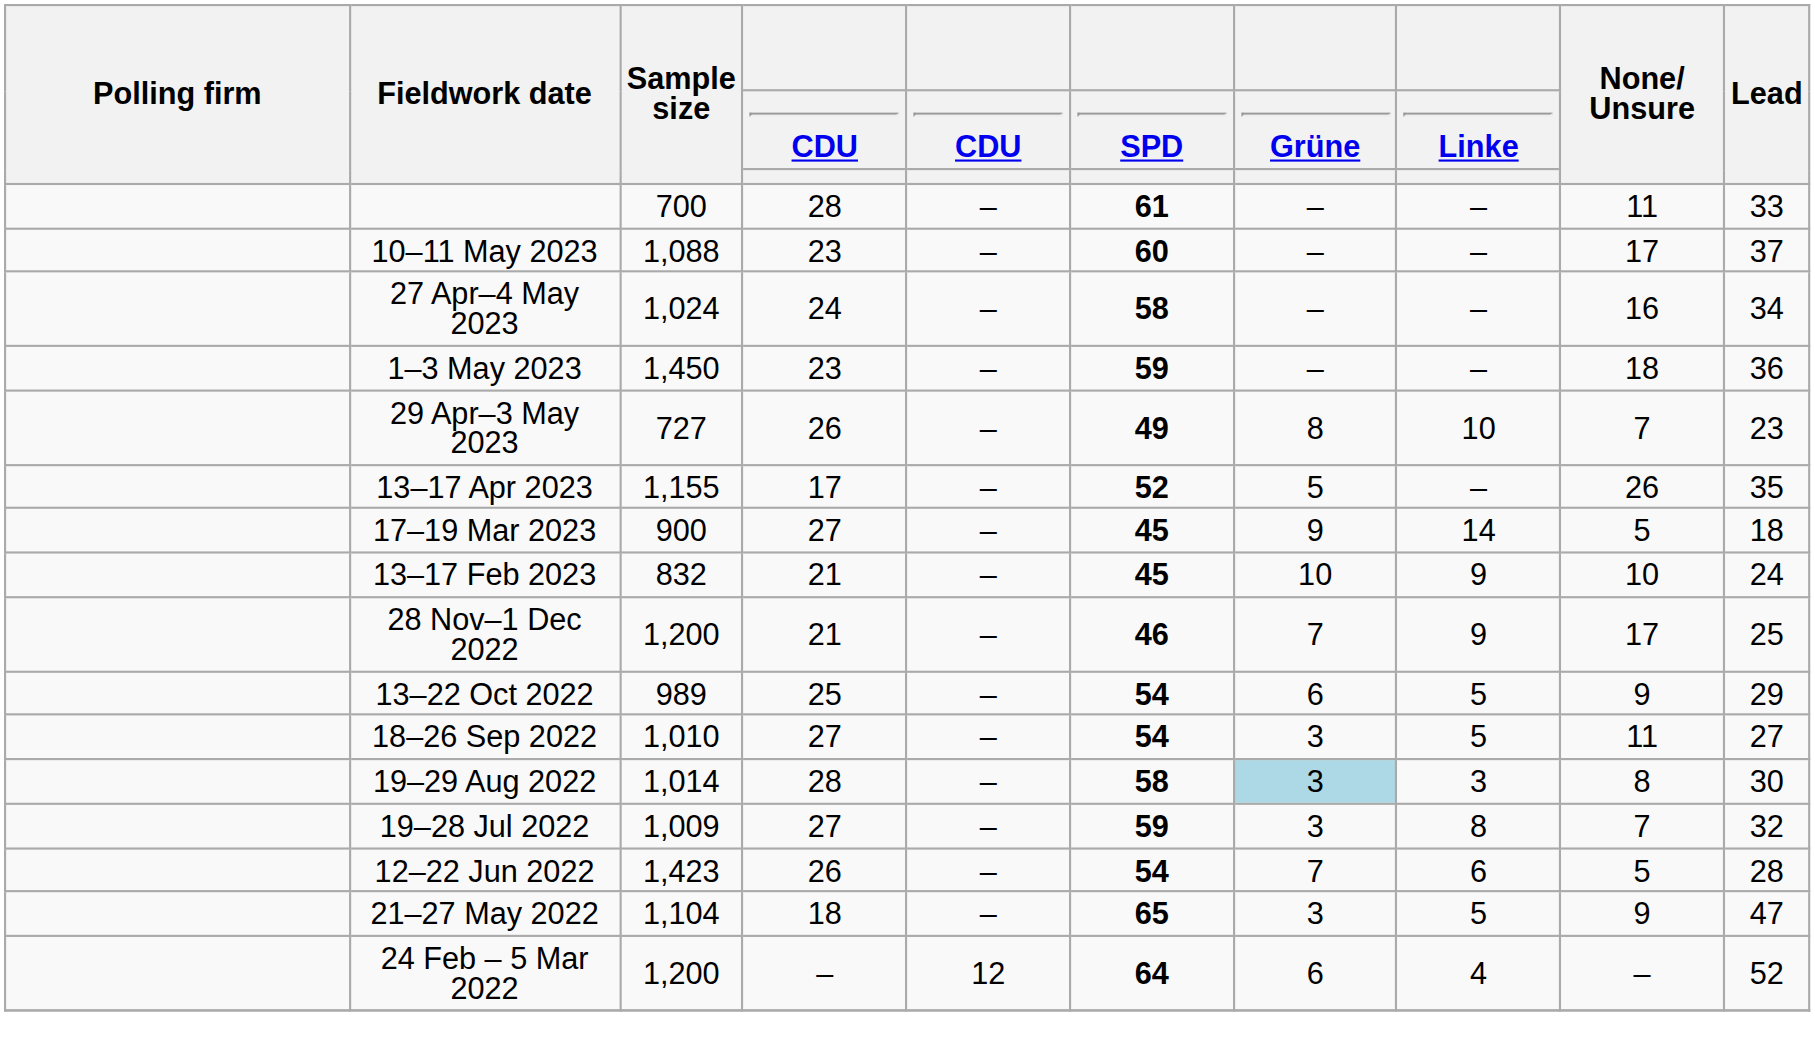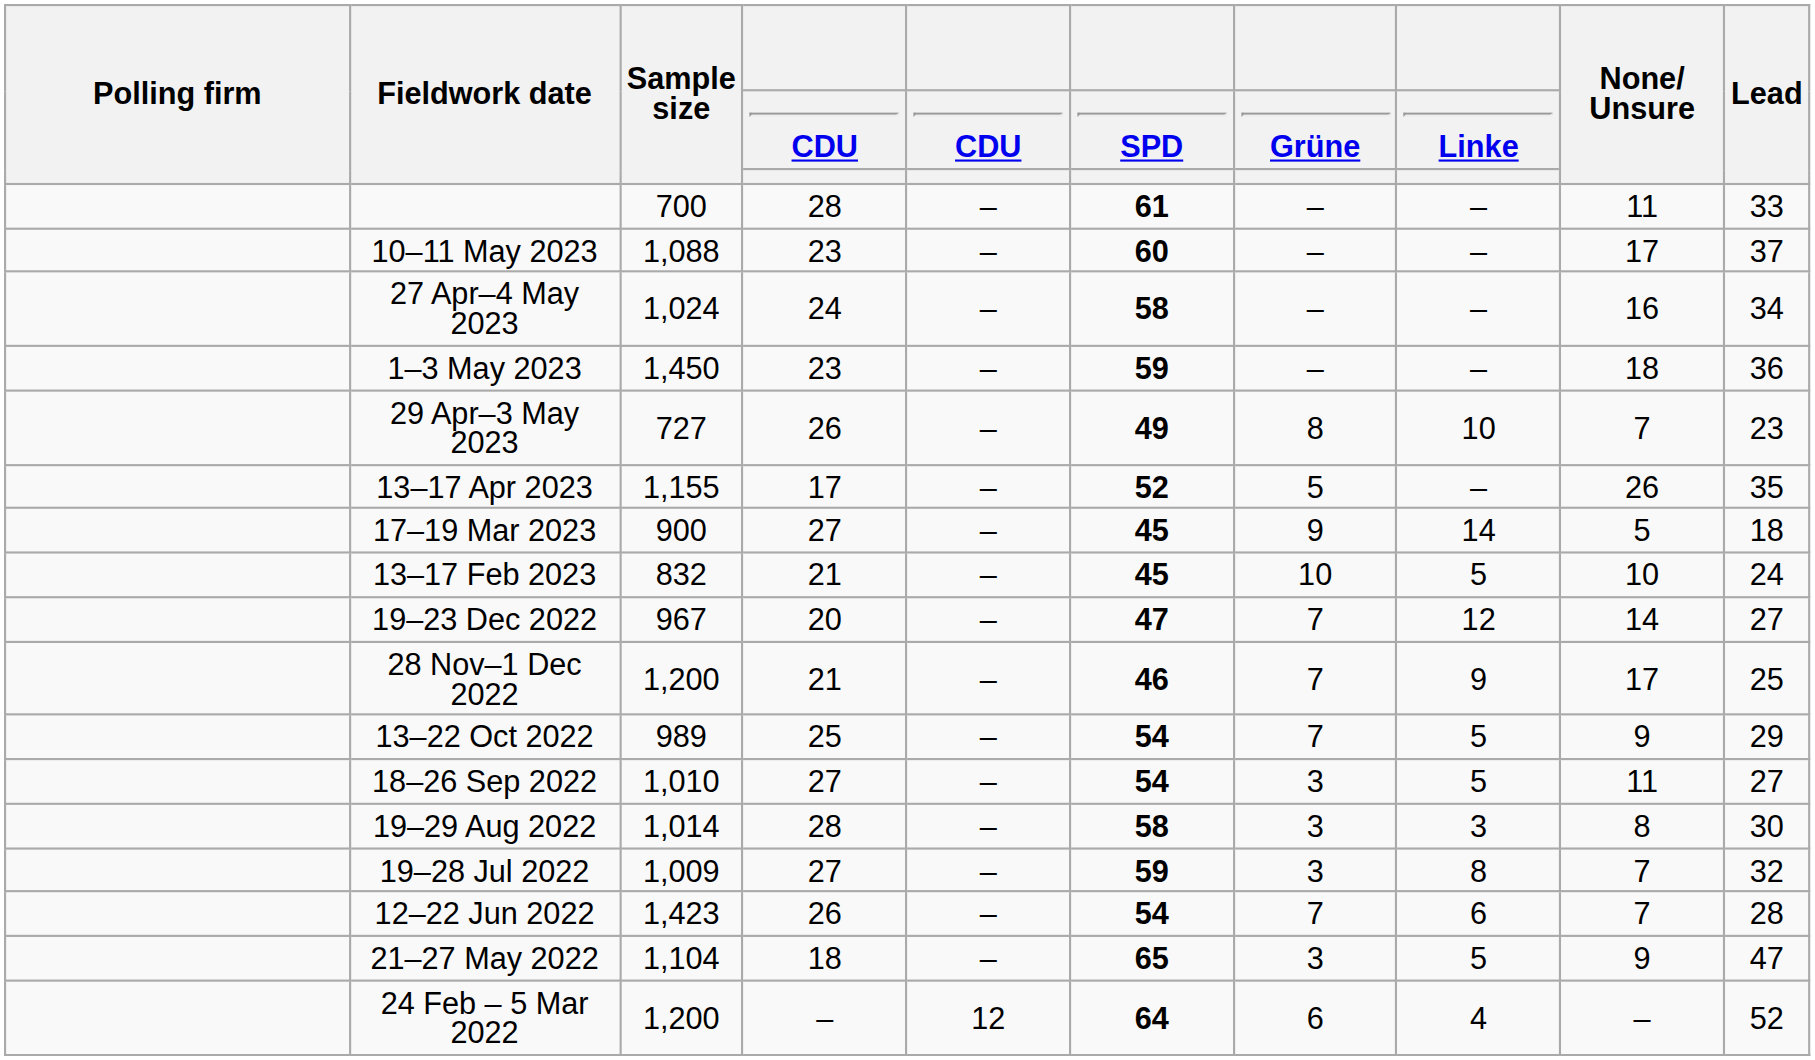(1479, 575) 9 -> (1479, 575) 5
+ row: (485, 619)
(1315, 693) 6 -> (1315, 738) 7
(1315, 782) lightblue background -> (1315, 826) no background
(1642, 870) 5 -> (1642, 914) 7
